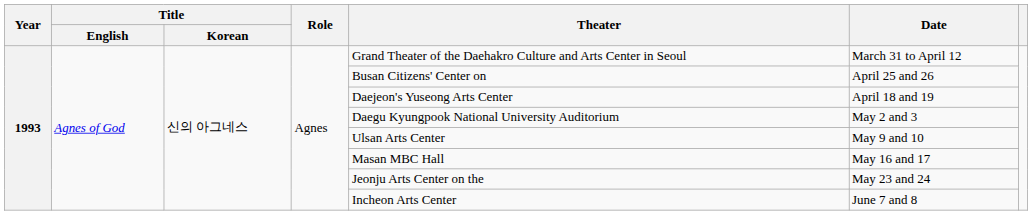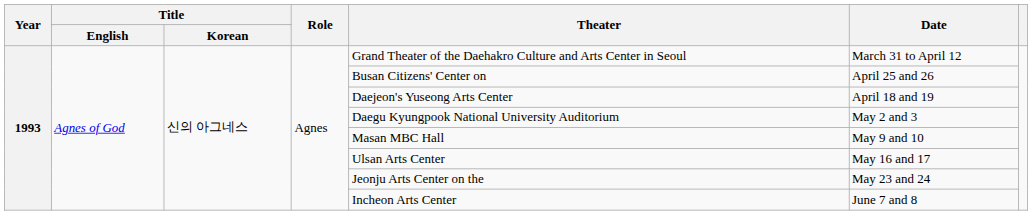(398, 138) Ulsan Arts Center -> (398, 138) Masan MBC Hall
(398, 158) Masan MBC Hall -> (398, 158) Ulsan Arts Center
